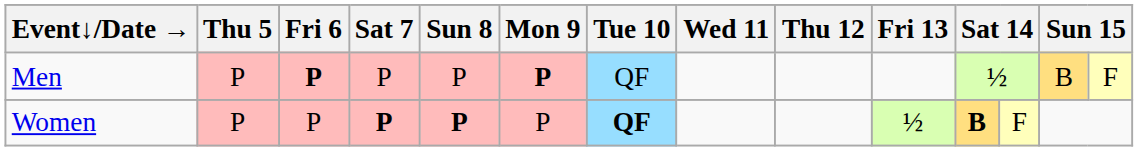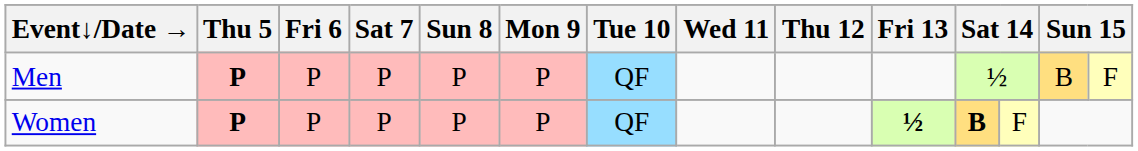(238, 75) normal -> (238, 75) bold
(314, 75) bold -> (314, 75) normal
(543, 75) bold -> (543, 75) normal
(238, 123) normal -> (238, 123) bold
(384, 123) bold -> (384, 123) normal
(459, 123) bold -> (459, 123) normal
(632, 123) bold -> (632, 123) normal
(913, 123) normal -> (913, 123) bold
